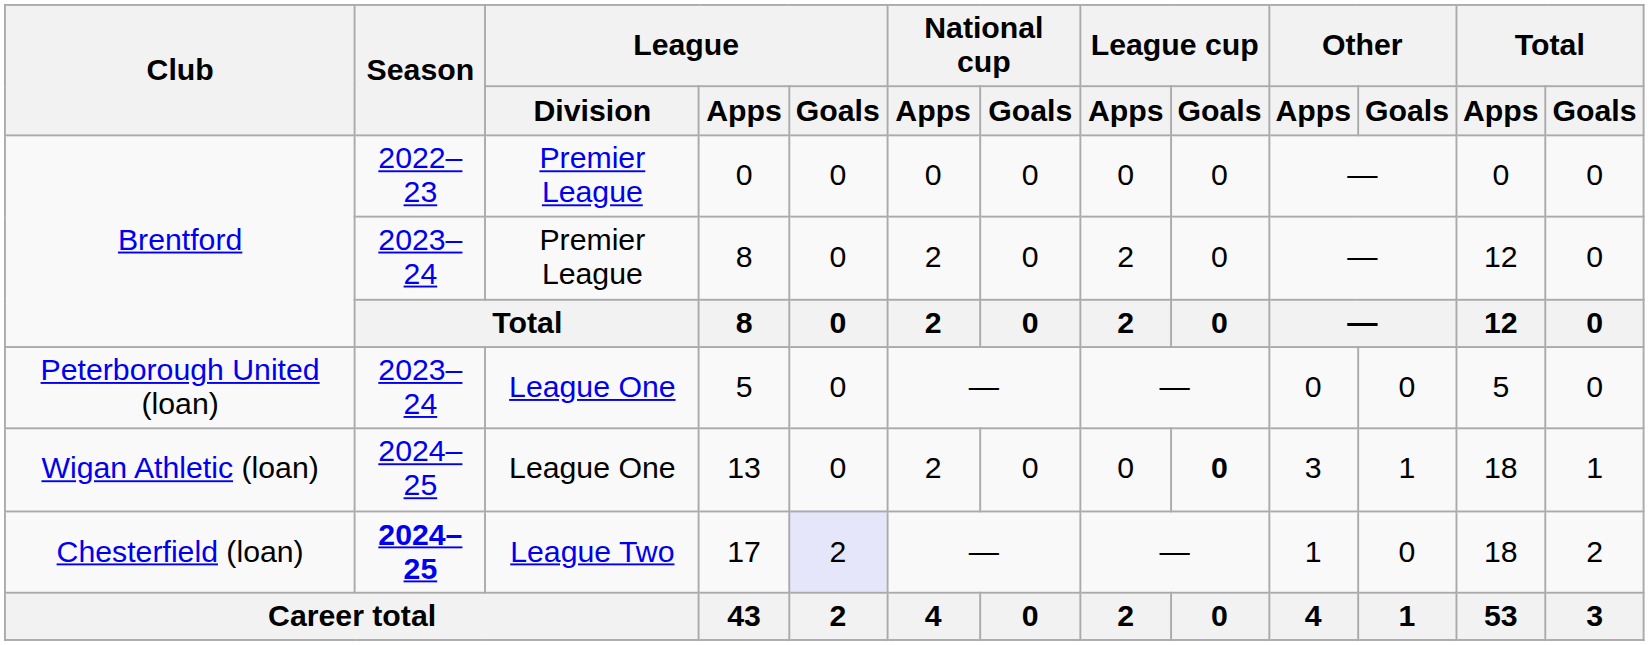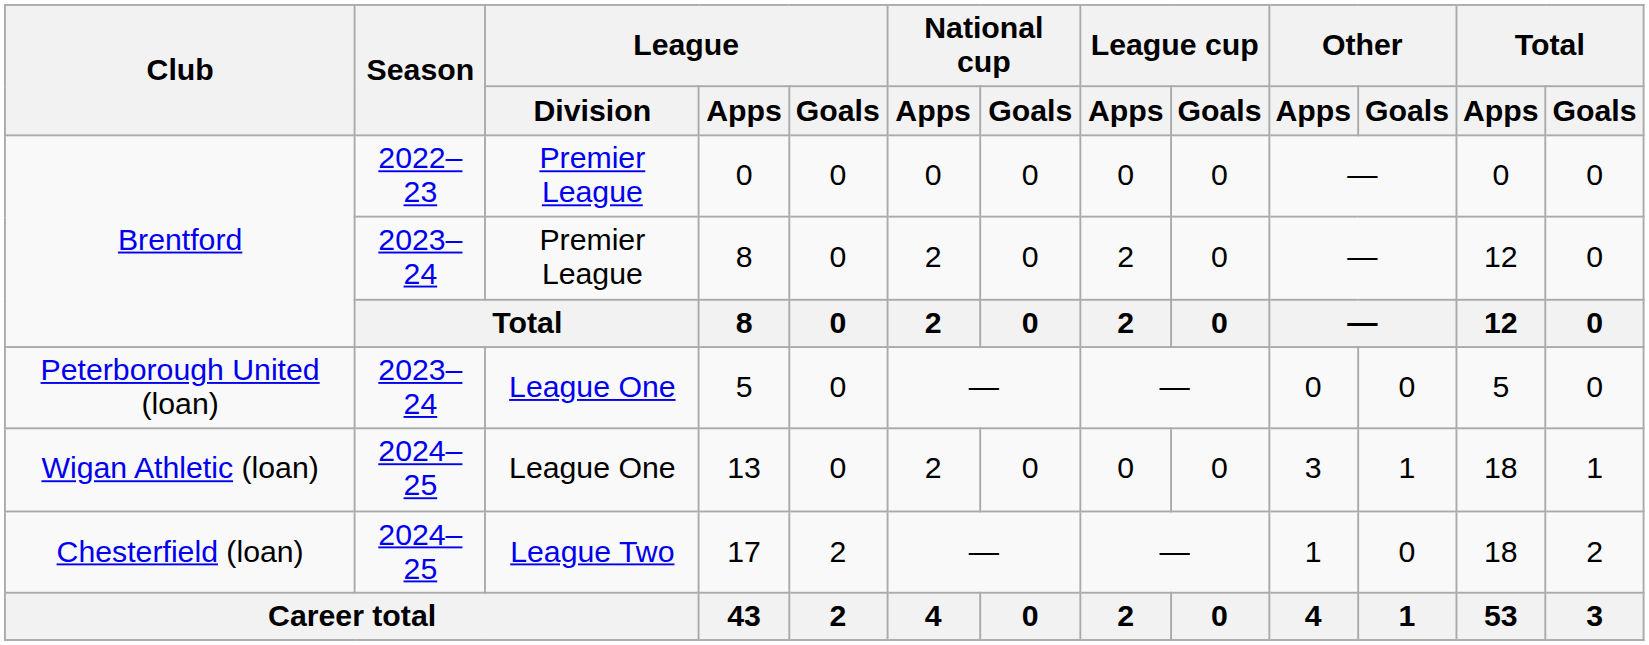(1220, 469) bold -> (1220, 469) normal
(420, 551) bold -> (420, 551) normal
(838, 551) lavender background -> (838, 551) no background
